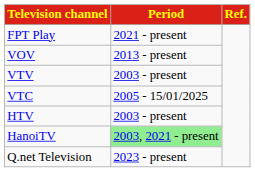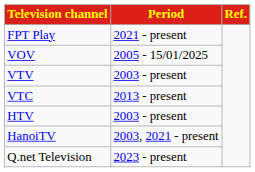(150, 55) 2013 - present -> (161, 55) 2005 - 15/01/2025
(161, 95) 2005 - 15/01/2025 -> (150, 95) 2013 - present
(166, 136) lightgreen background -> (166, 136) no background
